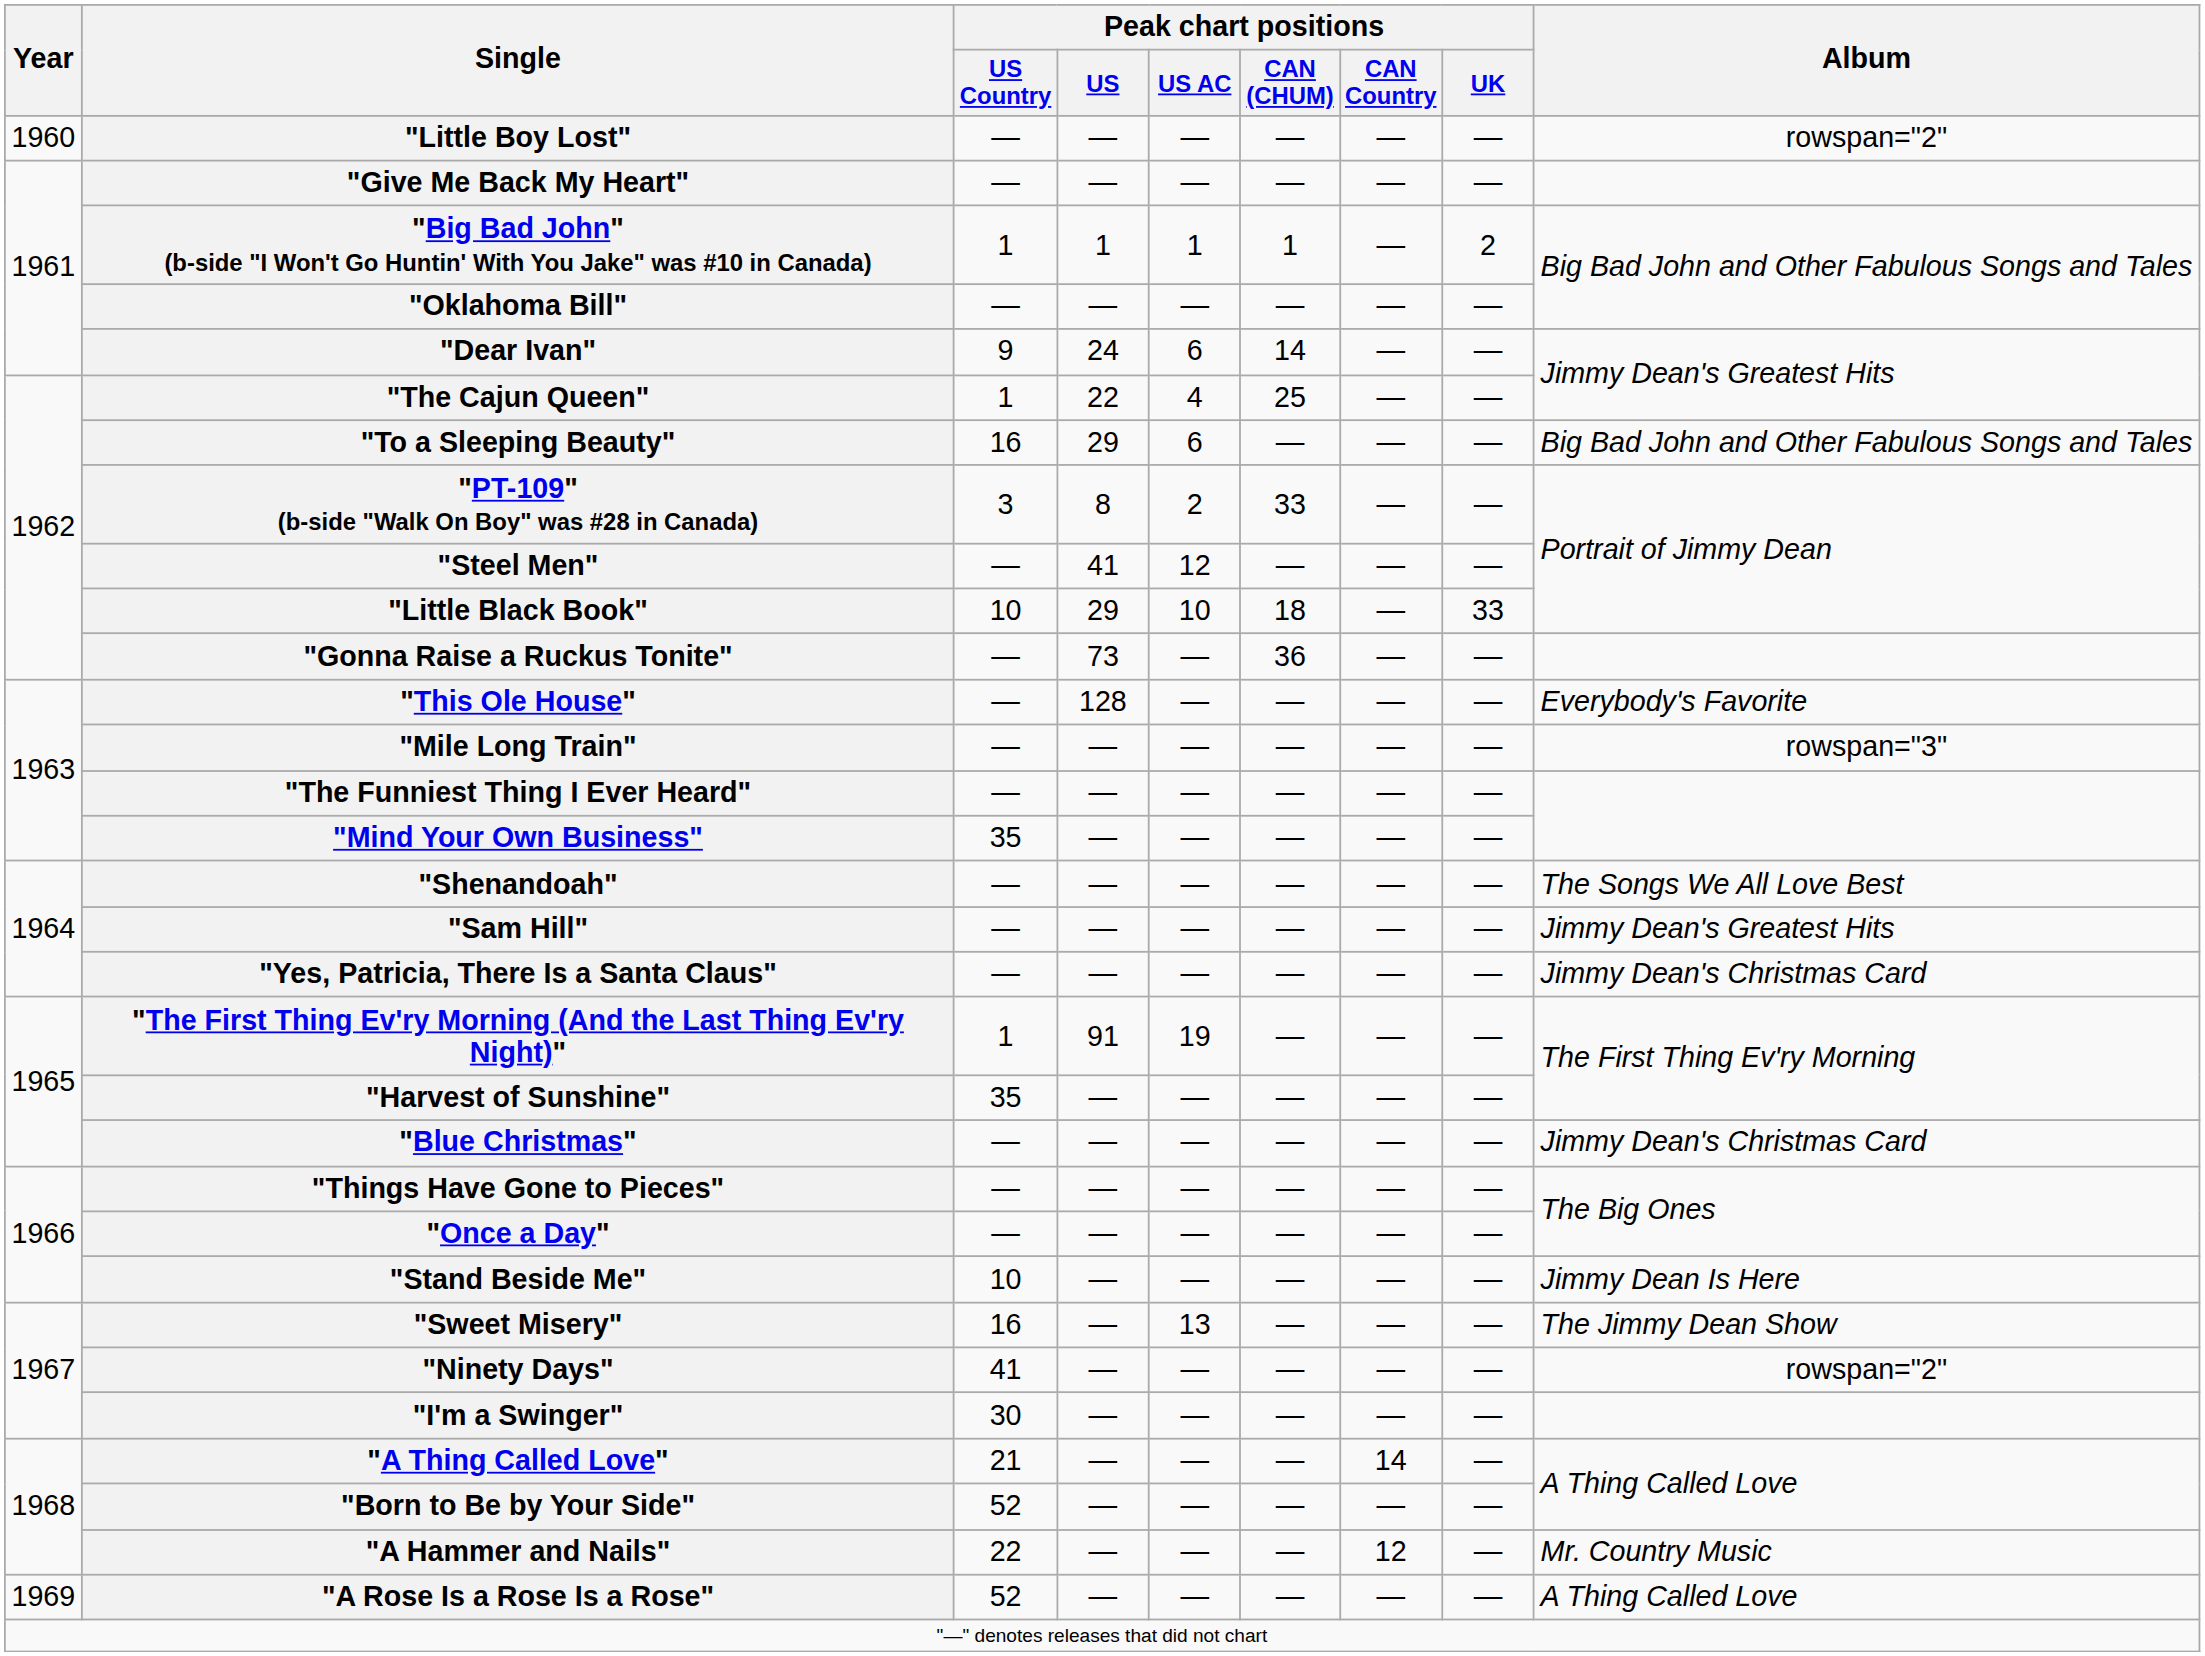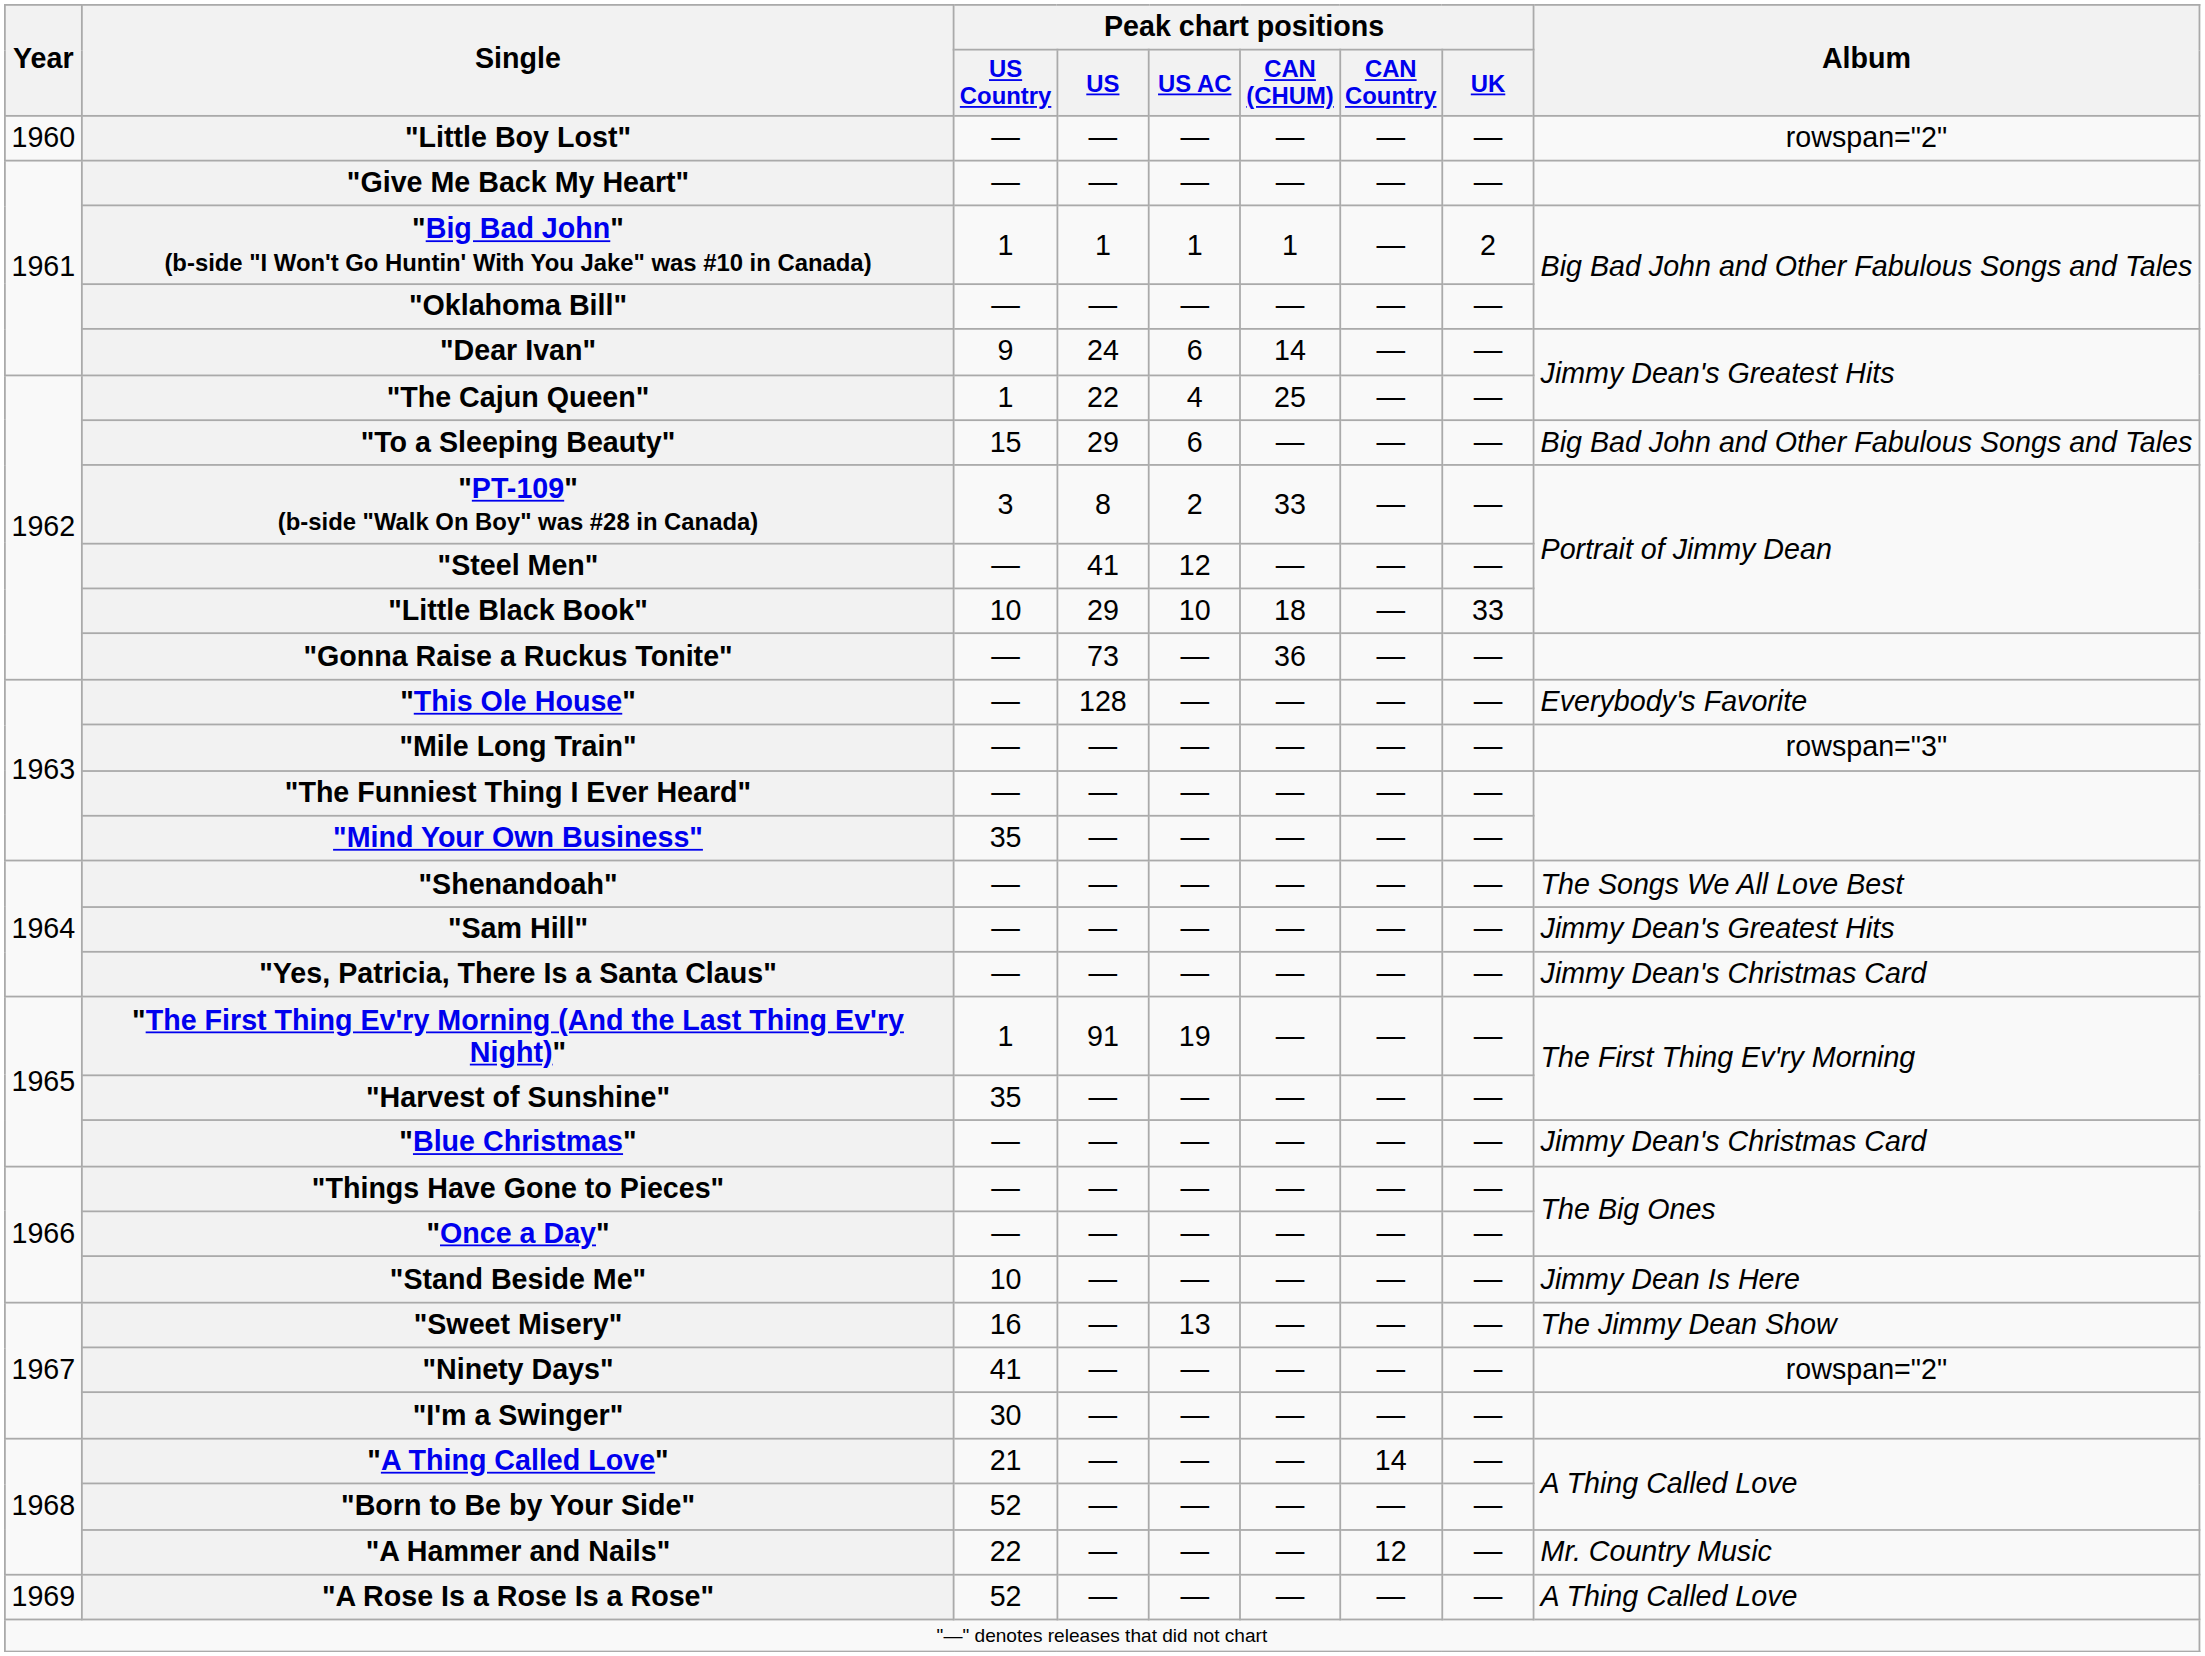(1006, 442) 16 -> (1006, 442) 15
